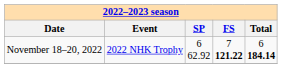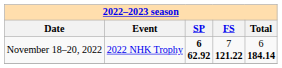(199, 50) normal -> (199, 50) bold
